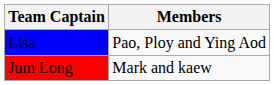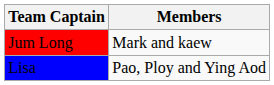rows swapped: (40, 67) <-> (22, 42)
